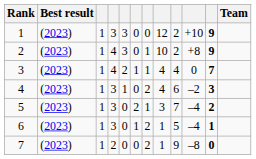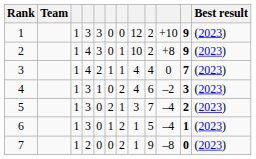columns swapped: (234, 13) <-> (67, 13)
